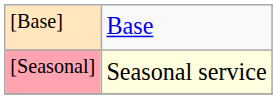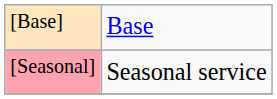(187, 71) lightyellow background -> (187, 71) no background
